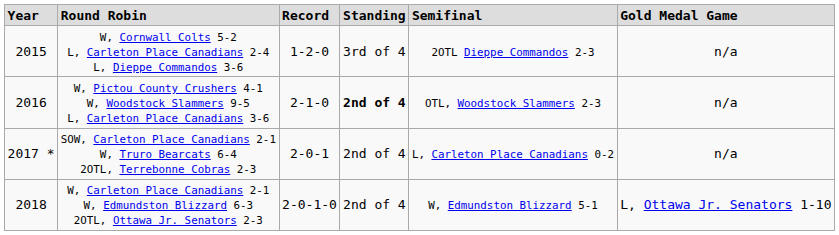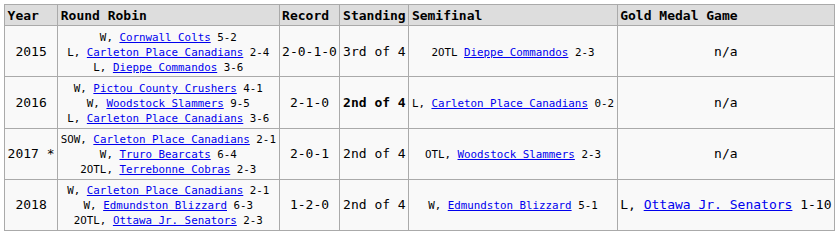(309, 51) 1-2-0 -> (309, 51) 2-0-1-0
(513, 103) OTL, Woodstock Slammers 2-3 -> (513, 103) L, Carleton Place Canadians 0-2
(513, 155) L, Carleton Place Canadians 0-2 -> (513, 155) OTL, Woodstock Slammers 2-3
(309, 205) 2-0-1-0 -> (309, 205) 1-2-0
